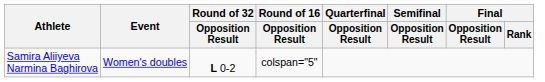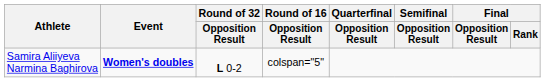(145, 63) normal -> (148, 63) bold
